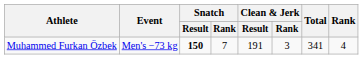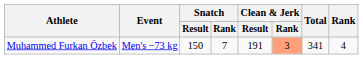(195, 46) bold -> (195, 46) normal
(287, 46) no background -> (287, 46) lightsalmon background
